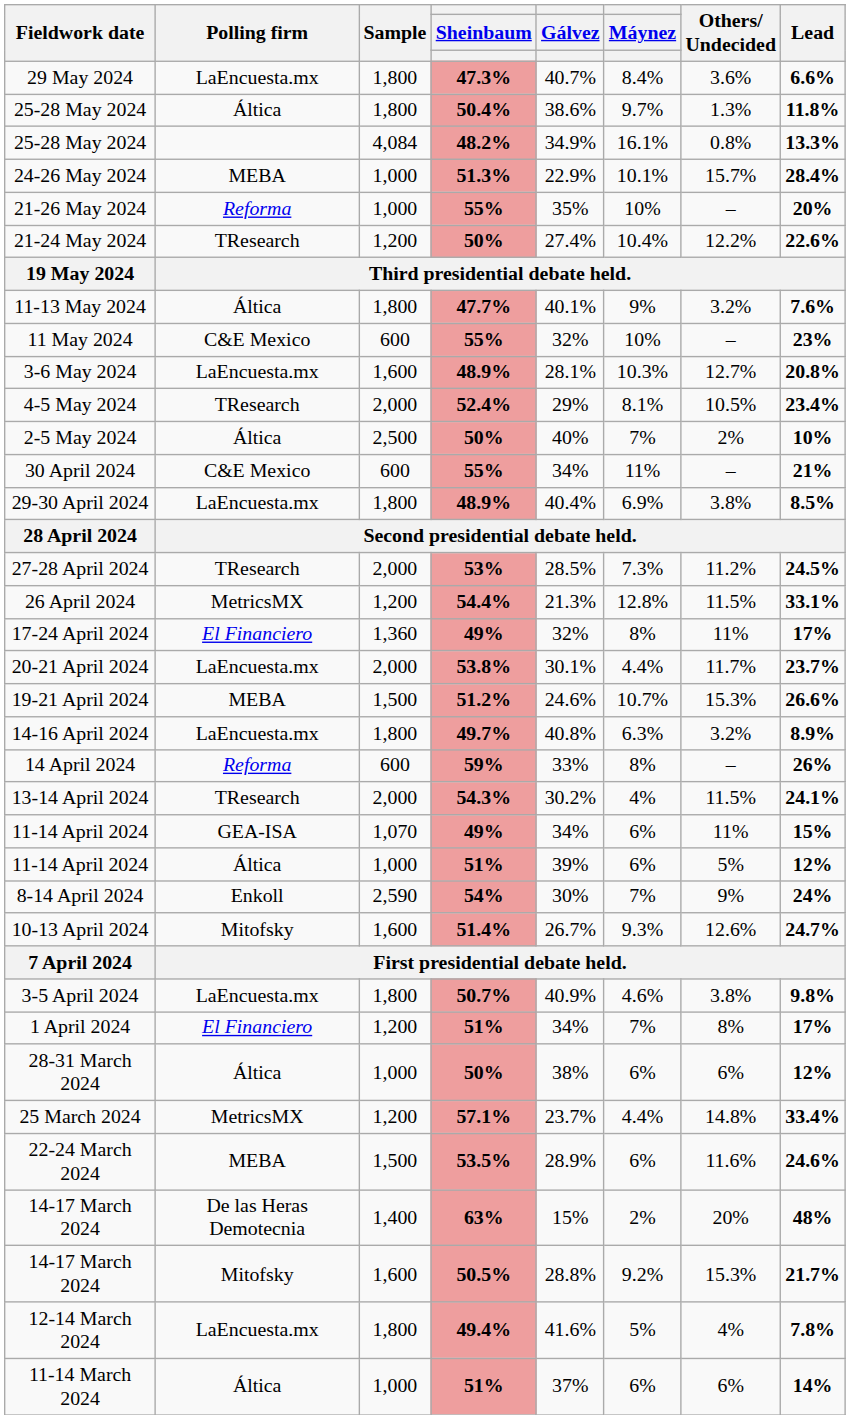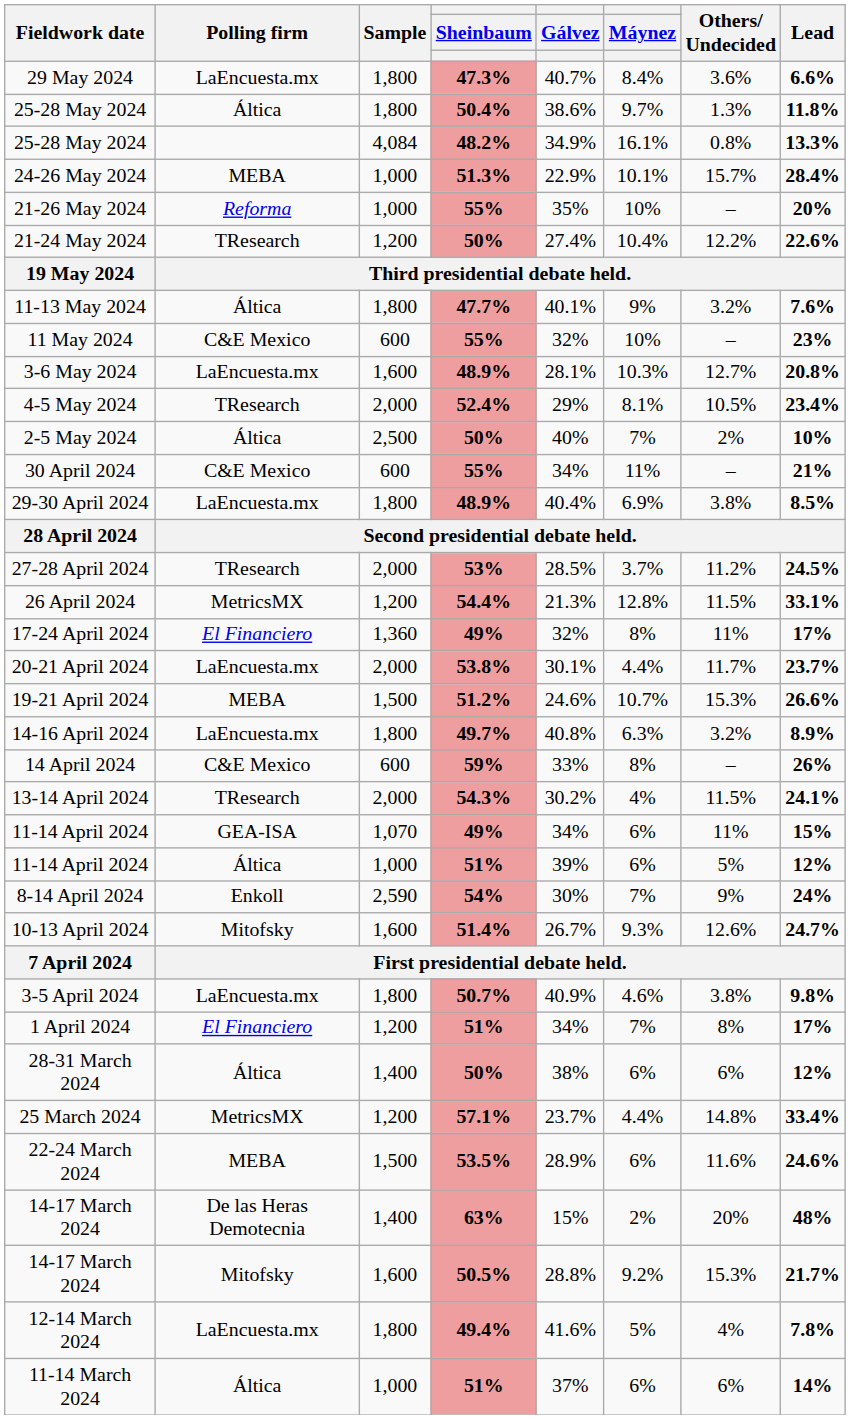(642, 569) 7.3% -> (642, 569) 3.7%
(257, 765) Reforma -> (257, 765) C&E Mexico
(395, 1072) 1,000 -> (395, 1072) 1,400
